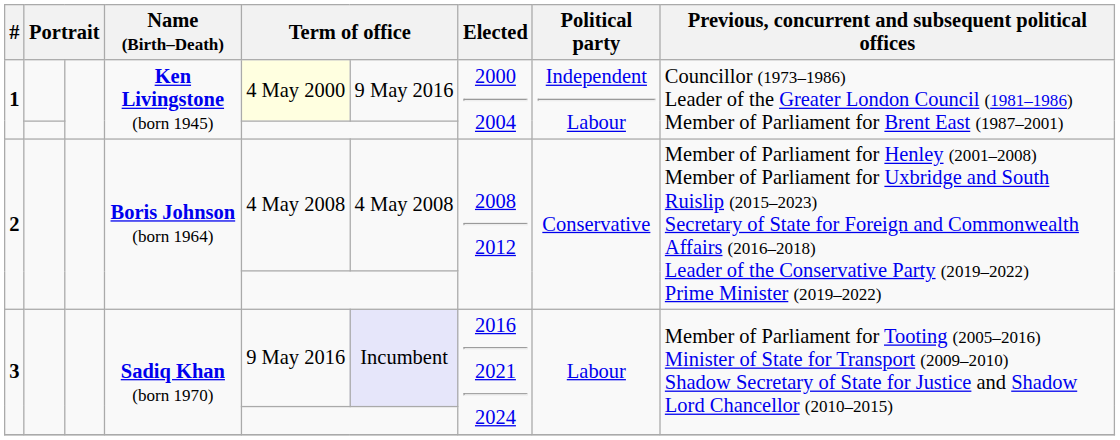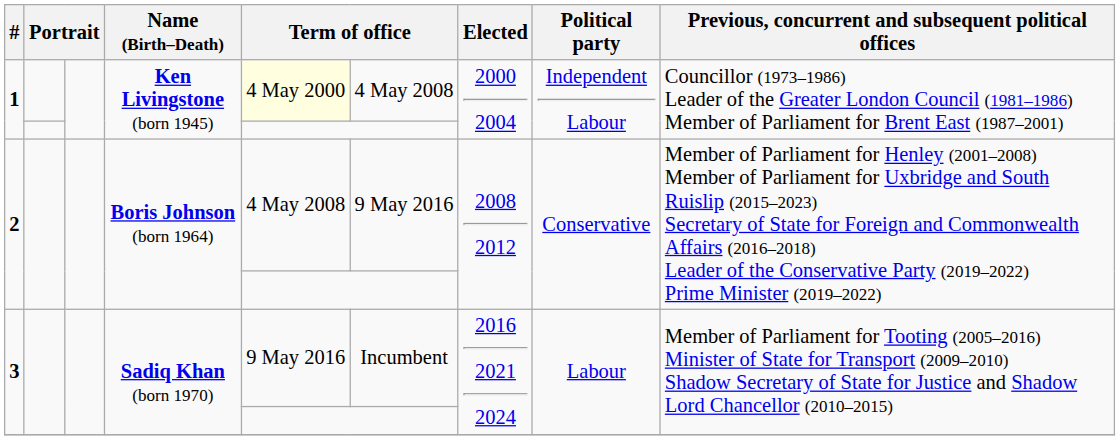(404, 90) 9 May 2016 -> (404, 90) 4 May 2008
(404, 204) 4 May 2008 -> (404, 204) 9 May 2016
(404, 357) lavender background -> (404, 357) no background
